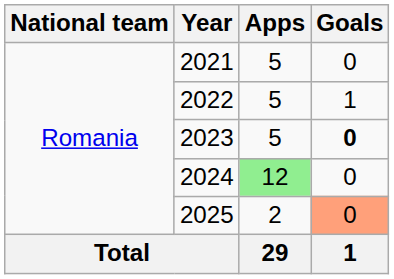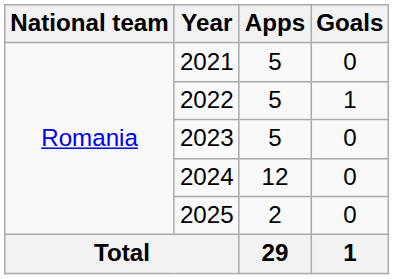(350, 138) bold -> (350, 138) normal
(275, 176) lightgreen background -> (275, 176) no background
(350, 215) lightsalmon background -> (350, 215) no background
